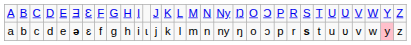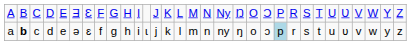(24, 31) normal -> (24, 31) bold
(76, 31) bold -> (76, 31) normal
(280, 31) no background -> (280, 31) lightblue background
(307, 31) bold -> (307, 31) normal
(387, 31) pink background -> (387, 31) no background
